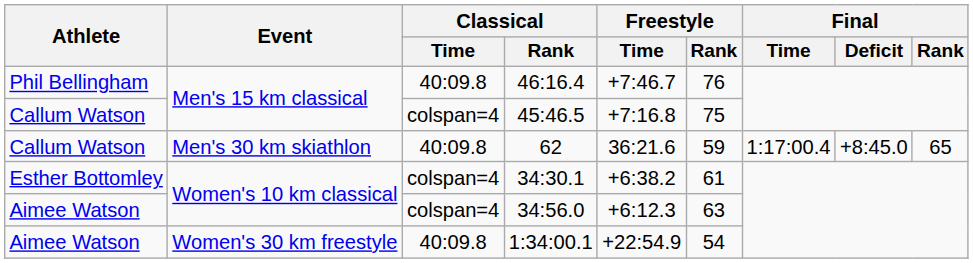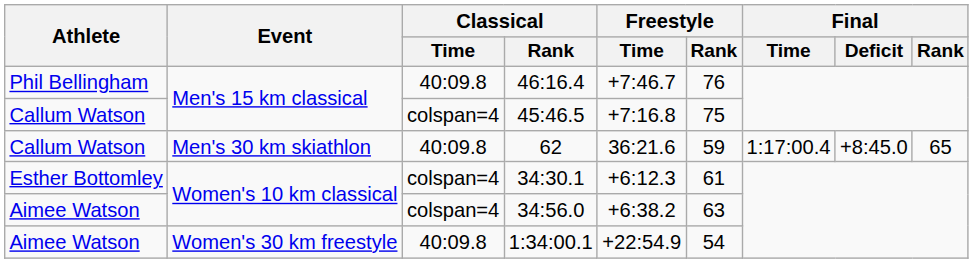(642, 178) +6:38.2 -> (642, 178) +6:12.3
(642, 210) +6:12.3 -> (642, 210) +6:38.2
